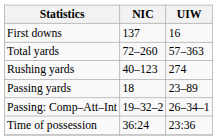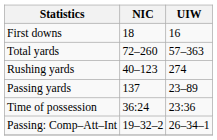(131, 32) 137 -> (128, 32) 18
(128, 88) 18 -> (131, 88) 137
rows swapped: (62, 107) <-> (52, 125)
